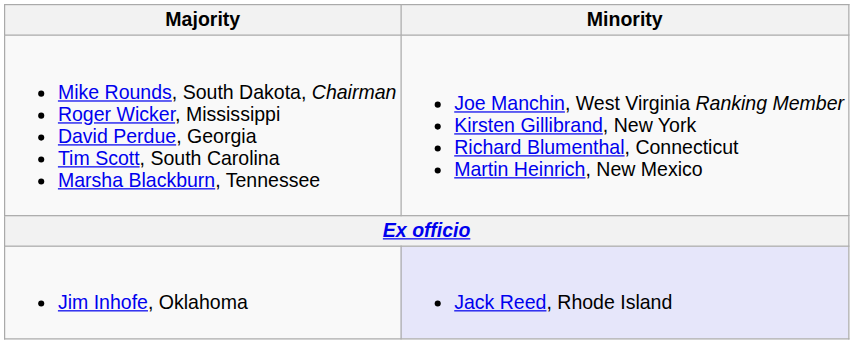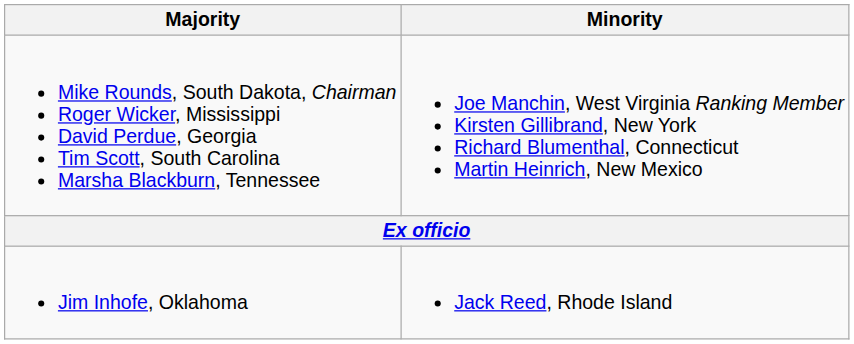(625, 303) lavender background -> (625, 303) no background
